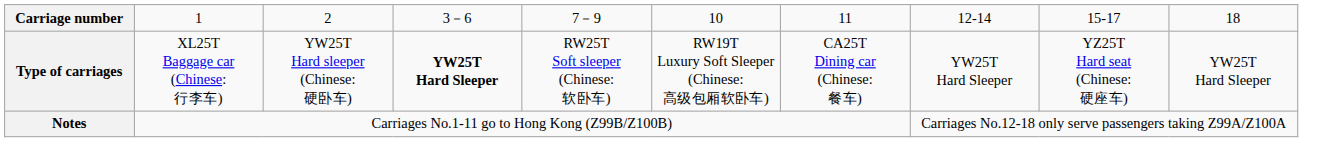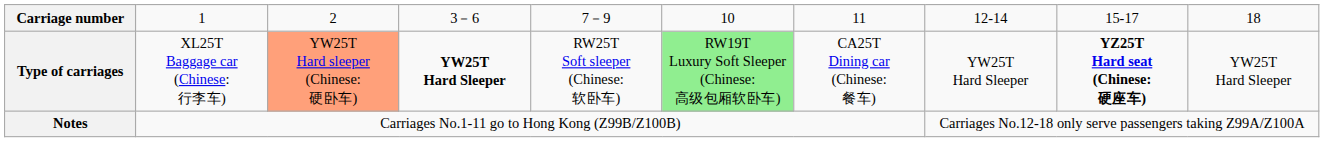(328, 70) no background -> (333, 70) lightsalmon background
(716, 70) no background -> (728, 70) lightgreen background
(1104, 70) normal -> (1122, 70) bold
